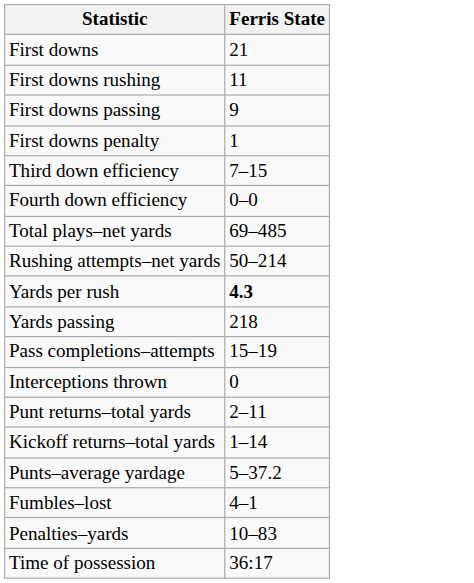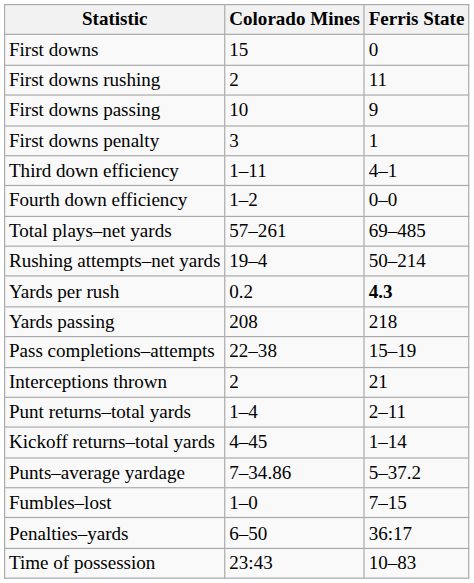+ column: (295, 19)
(239, 49) 21 -> (373, 49) 0
(248, 170) 7–15 -> (383, 170) 4–1
(234, 381) 0 -> (378, 381) 21
(244, 502) 4–1 -> (388, 502) 7–15
(253, 532) 10–83 -> (390, 532) 36:17
(251, 563) 36:17 -> (393, 563) 10–83
